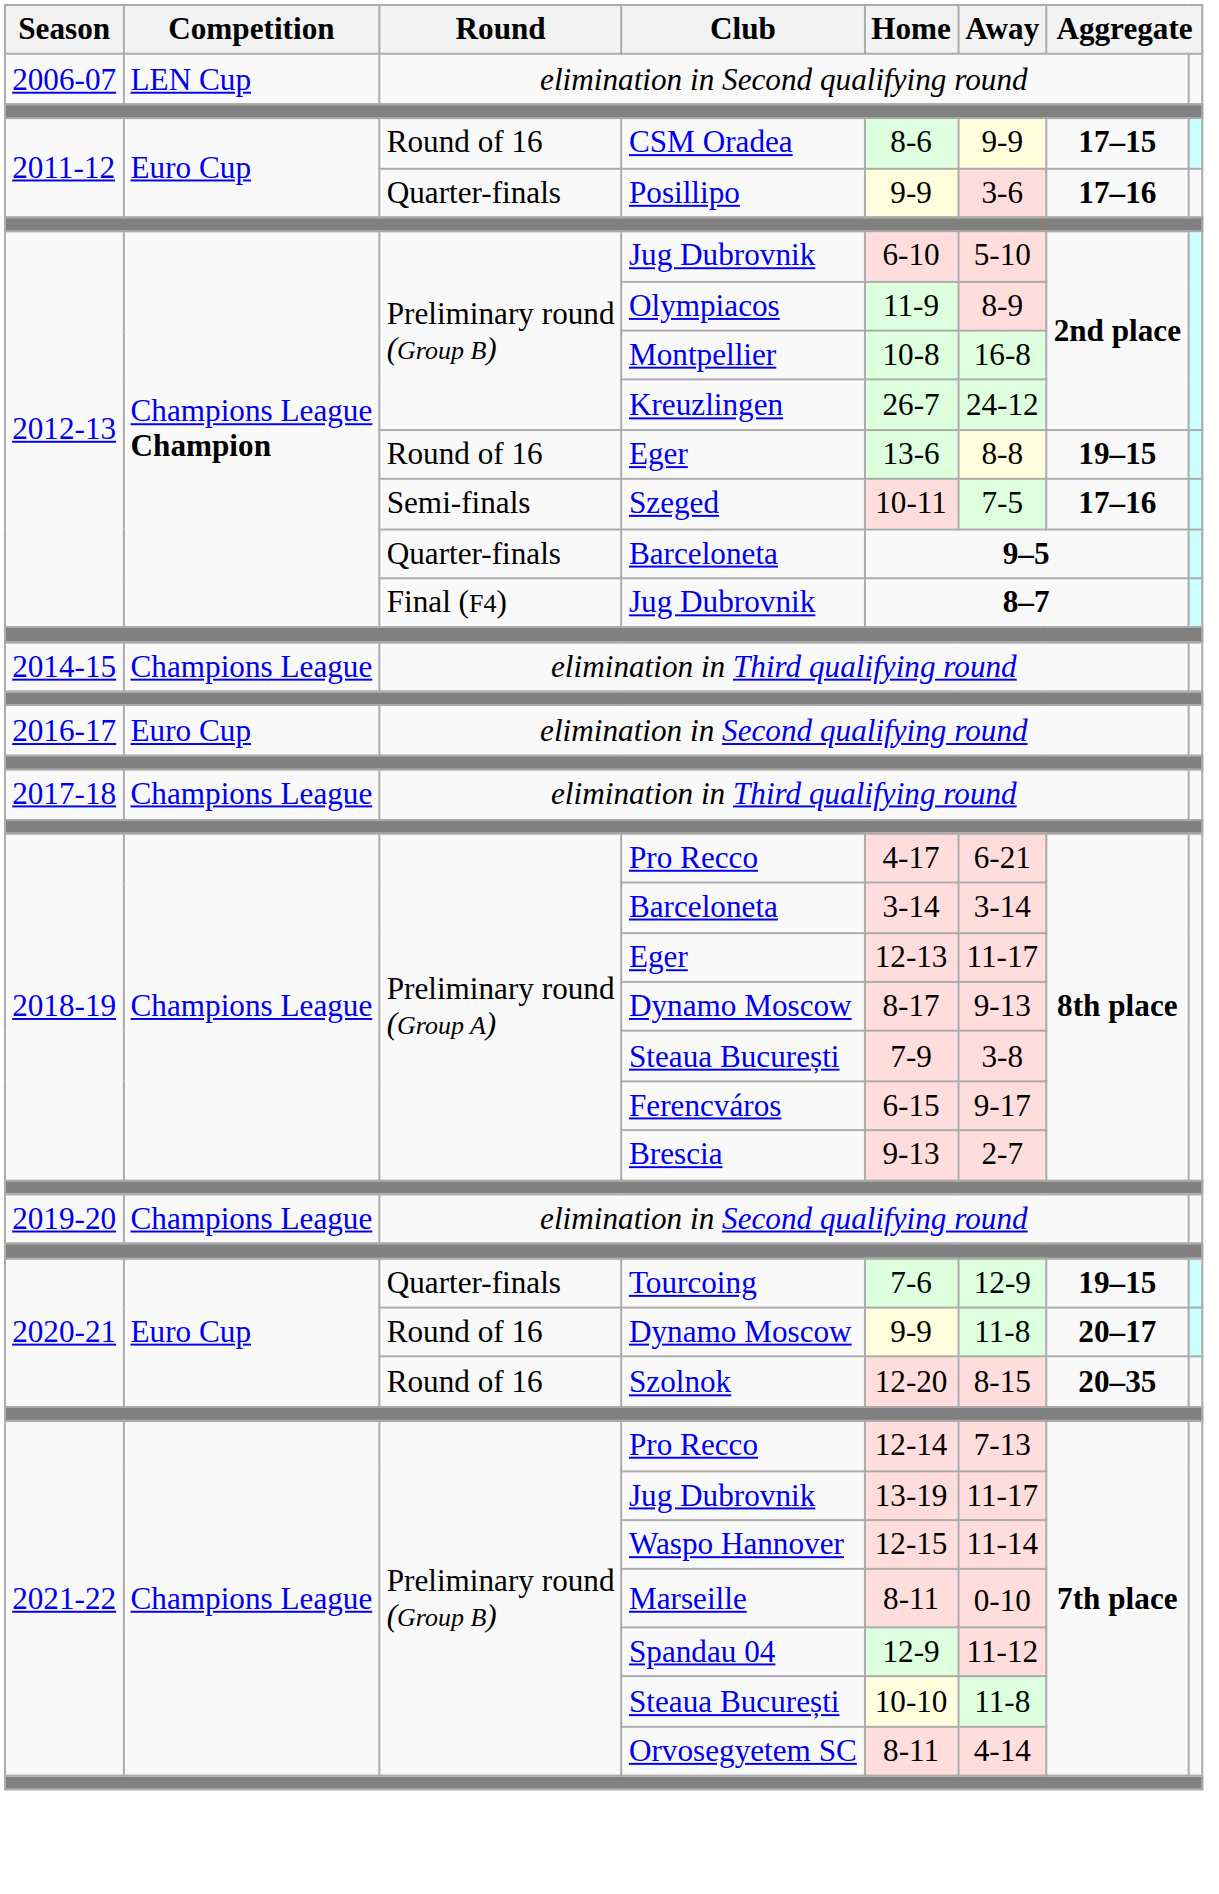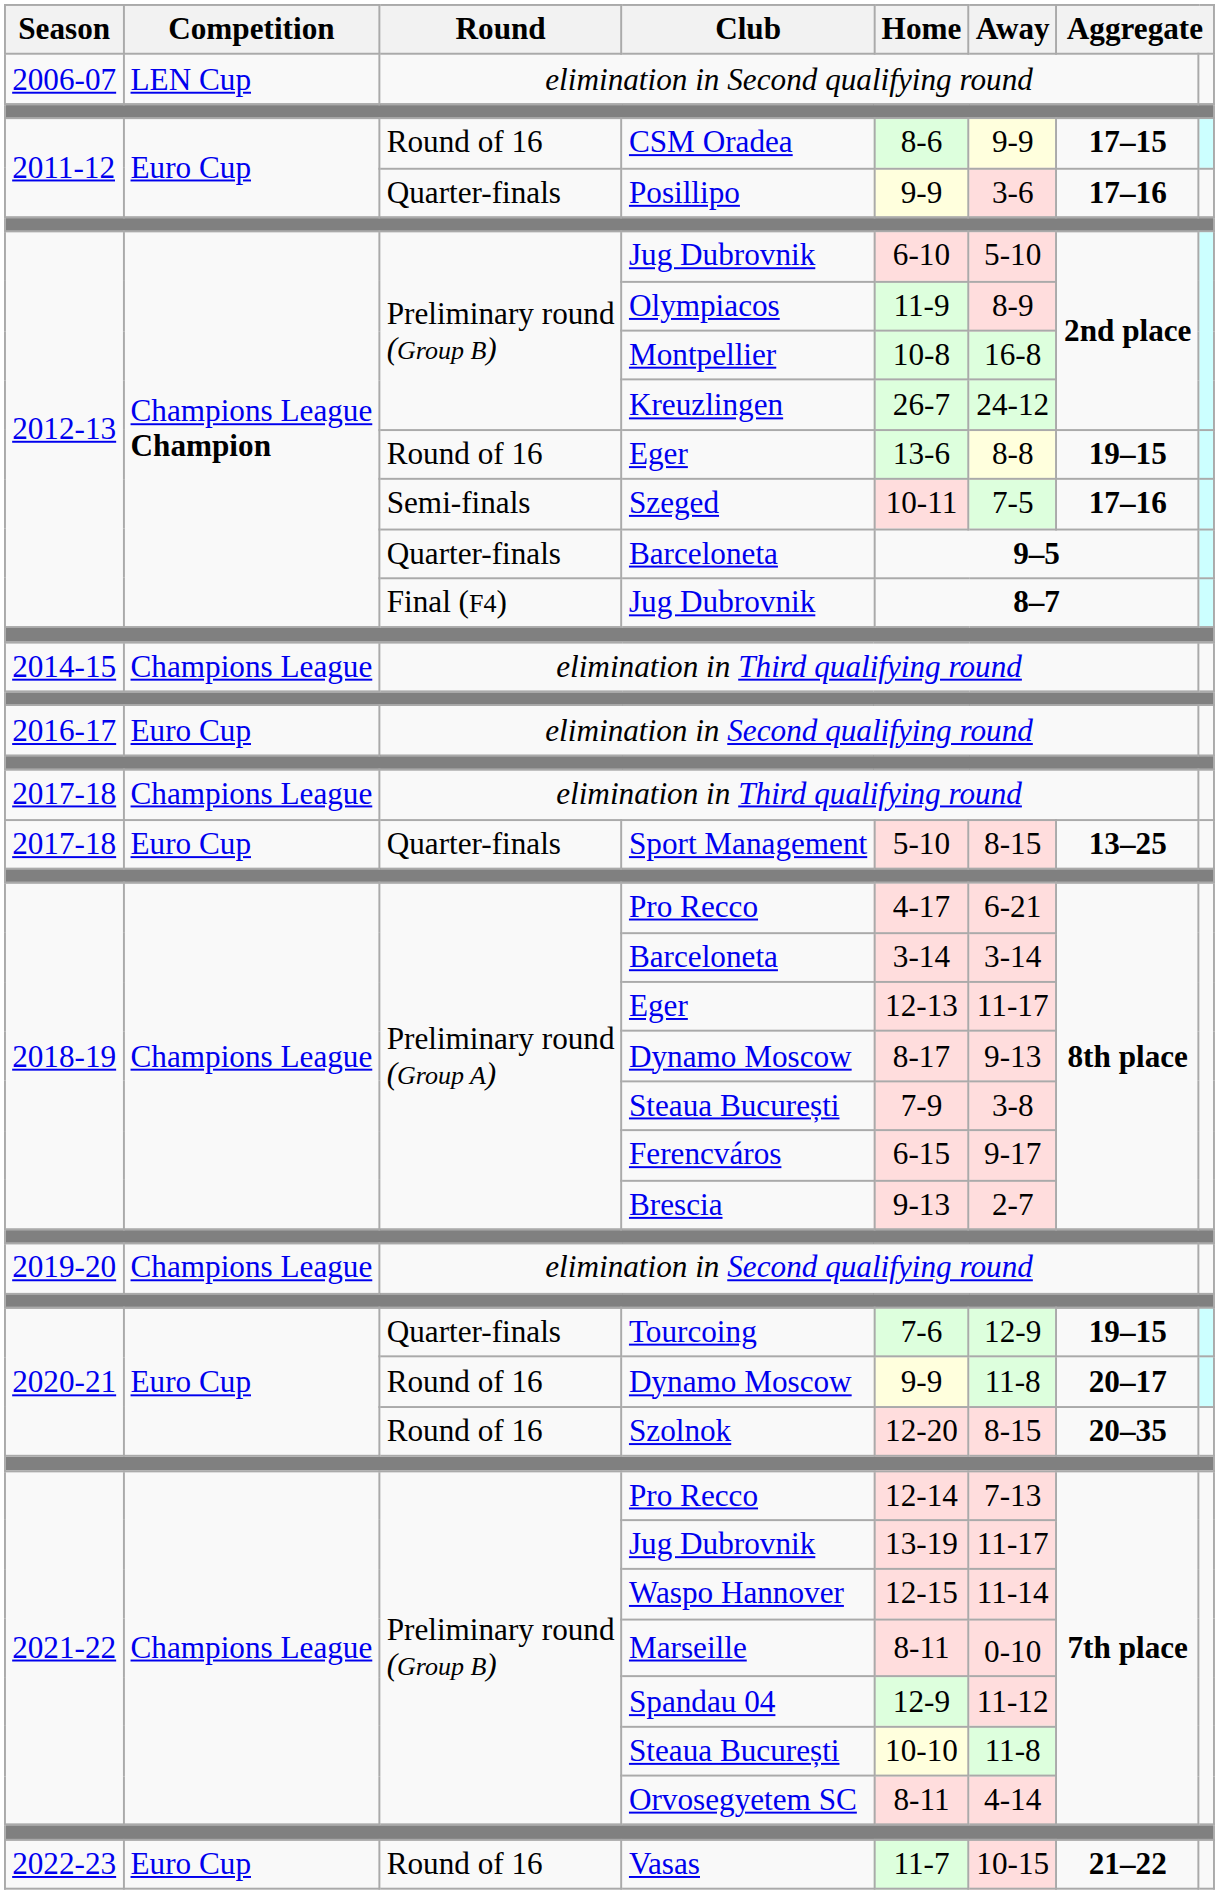+ row: (64, 843)
+ row: (64, 1863)
